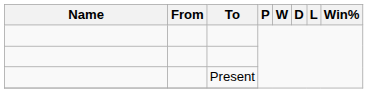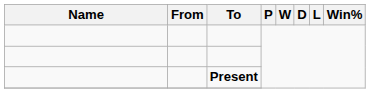(232, 77) normal -> (234, 77) bold
